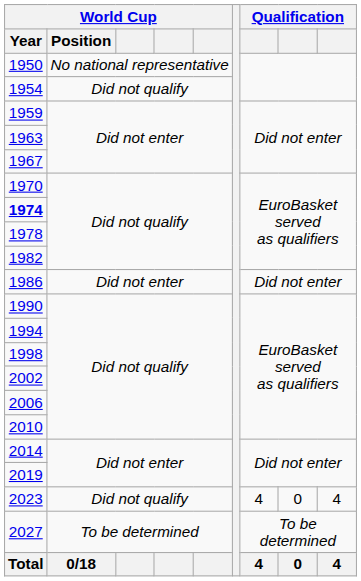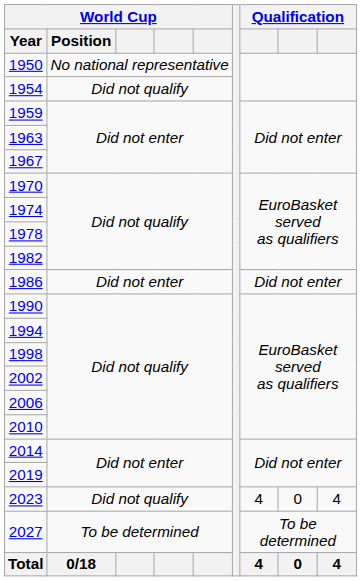(26, 210) bold -> (26, 210) normal
